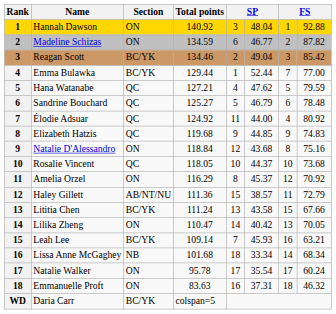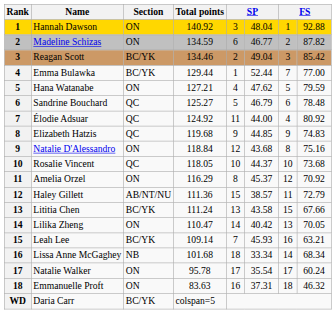(132, 88) QC -> (133, 88) ON
